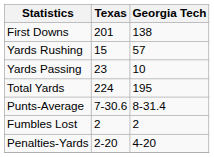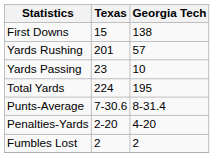(104, 32) 201 -> (101, 32) 15
(101, 50) 15 -> (104, 50) 201
rows swapped: (42, 124) <-> (48, 143)
